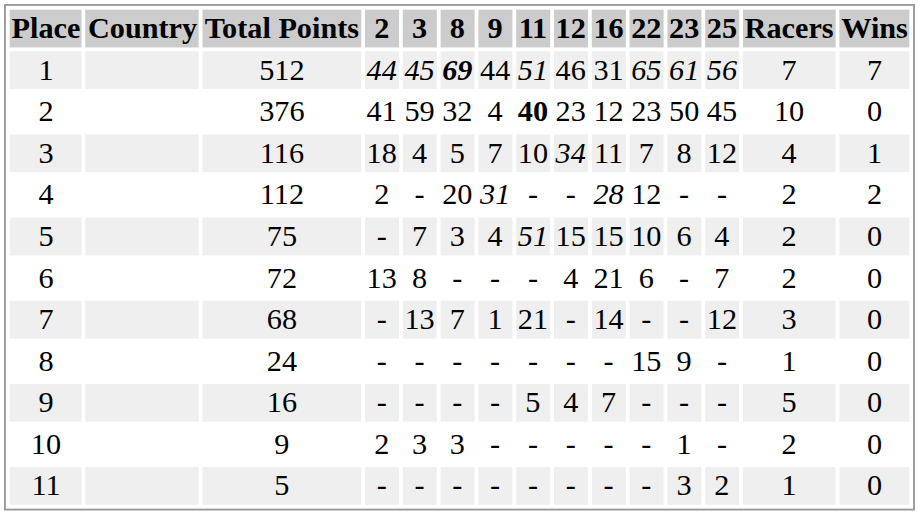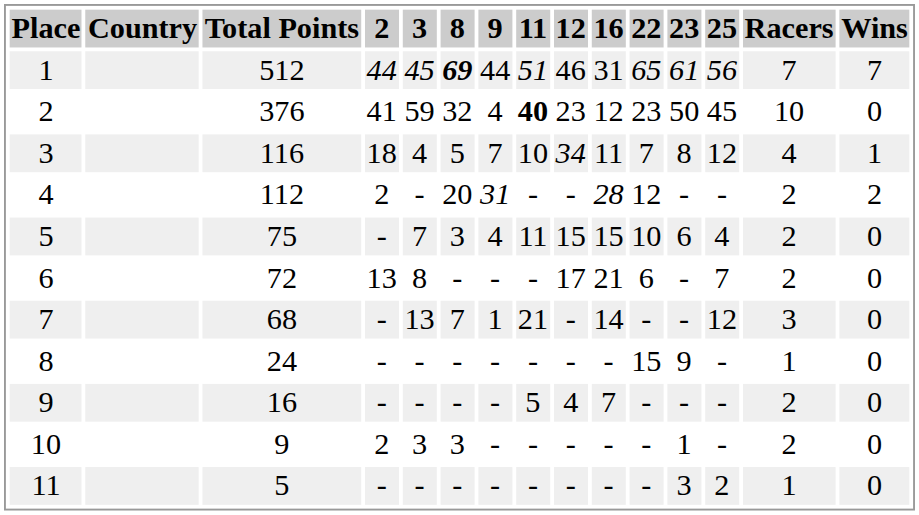(533, 236) 51 -> (533, 236) 11
(571, 277) 4 -> (571, 277) 17
(789, 402) 5 -> (789, 402) 2
